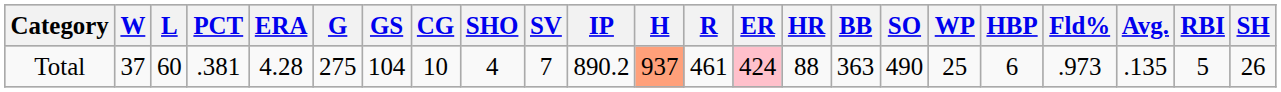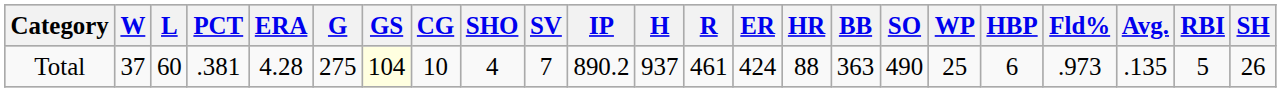(387, 66) no background -> (387, 66) lightyellow background
(660, 66) lightsalmon background -> (660, 66) no background
(758, 66) pink background -> (758, 66) no background
